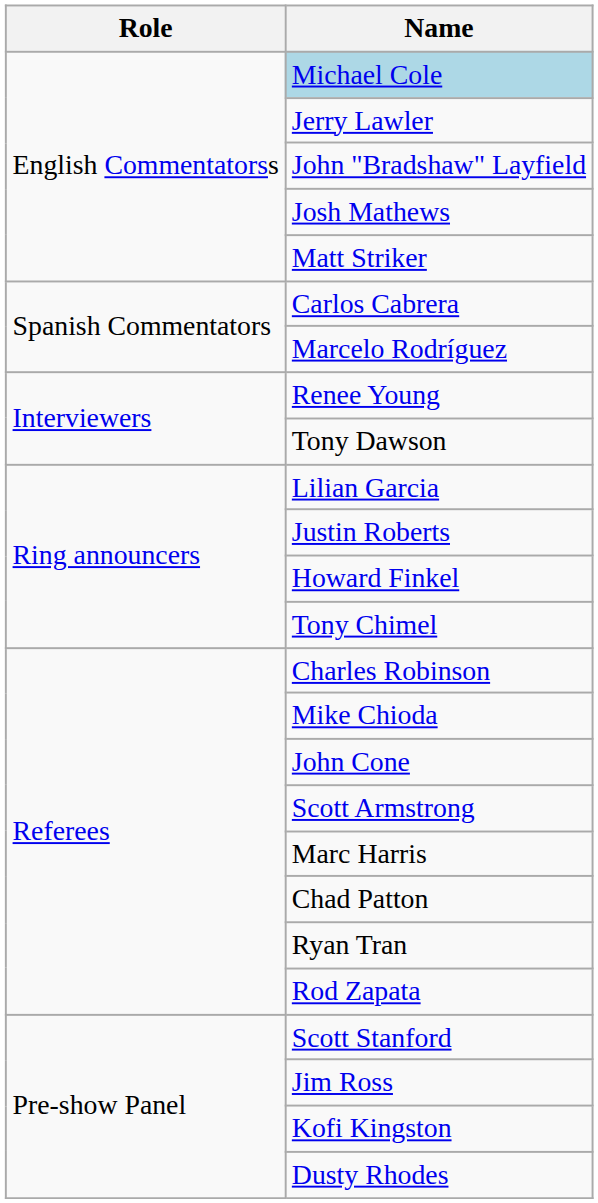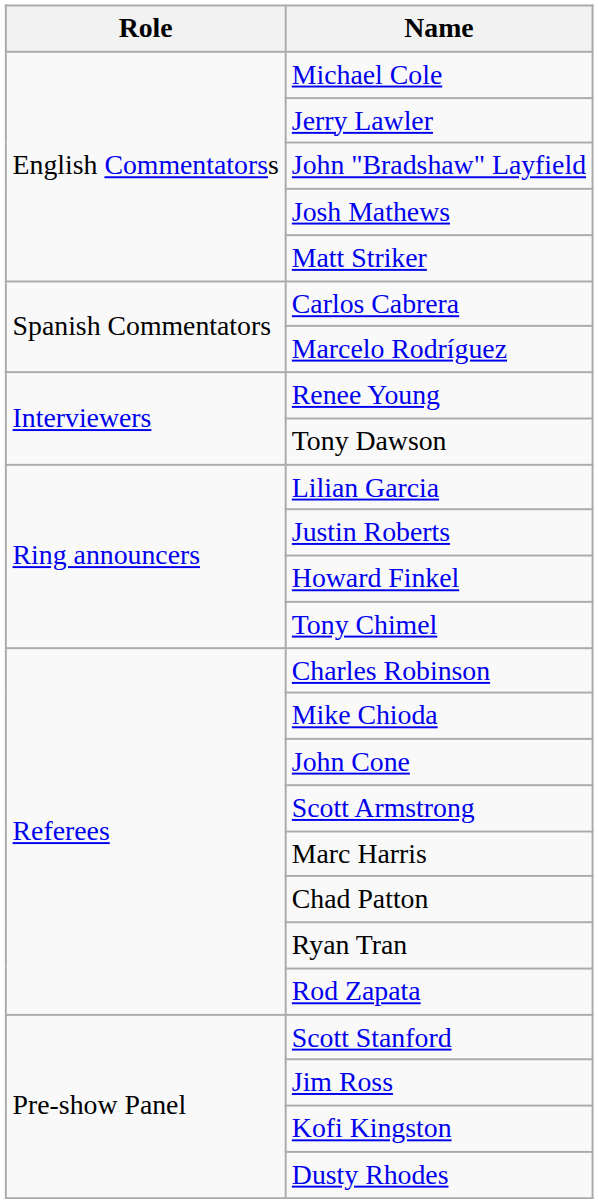(367, 74) lightblue background -> (367, 74) no background
